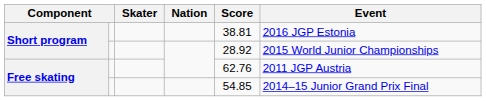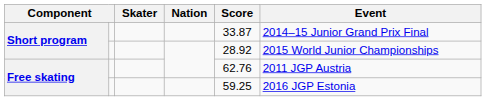(237, 31) 38.81 -> (237, 31) 33.87
(309, 31) 2016 JGP Estonia -> (346, 31) 2014–15 Junior Grand Prix Final
(237, 86) 54.85 -> (237, 86) 59.25
(346, 86) 2014–15 Junior Grand Prix Final -> (309, 86) 2016 JGP Estonia
